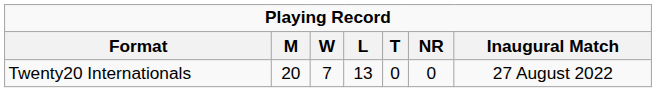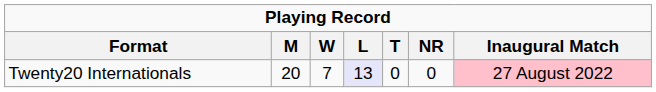(363, 73) no background -> (363, 73) lavender background
(553, 73) no background -> (553, 73) pink background
